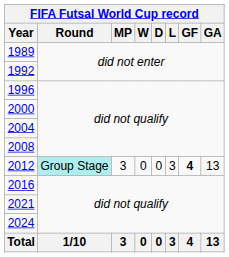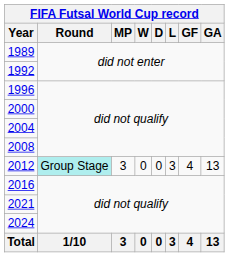(190, 166) bold -> (190, 166) normal
